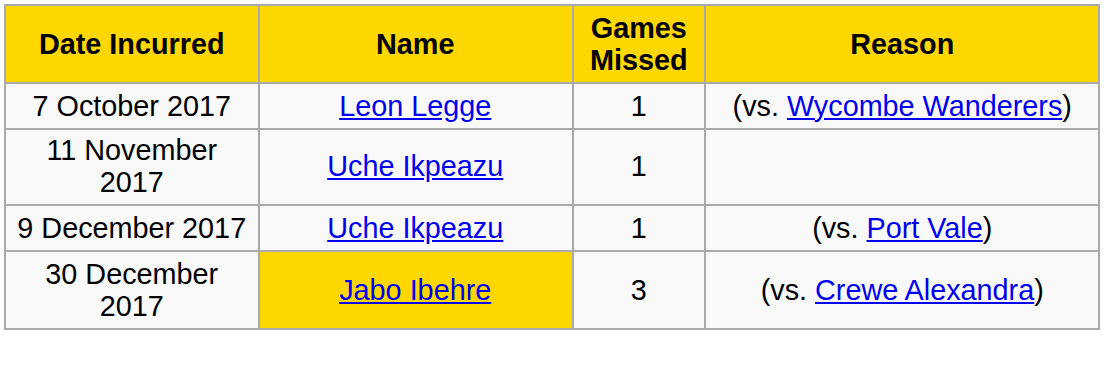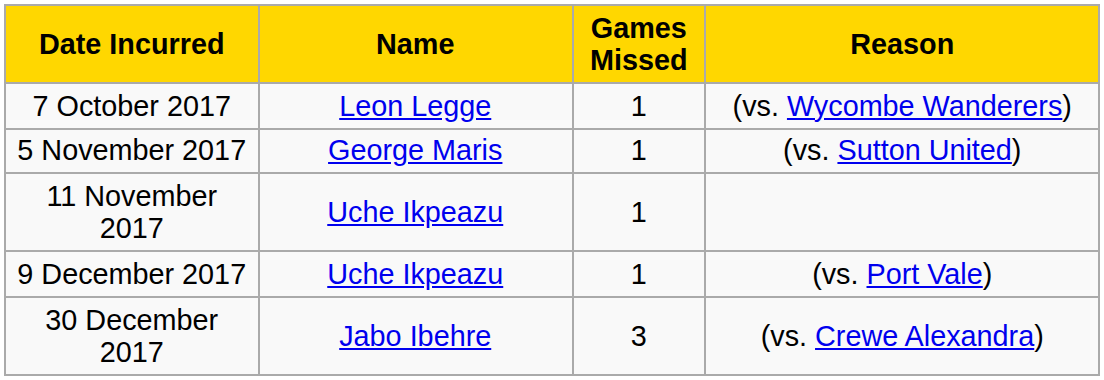+ row: (132, 151)
(415, 290) gold background -> (415, 336) no background
